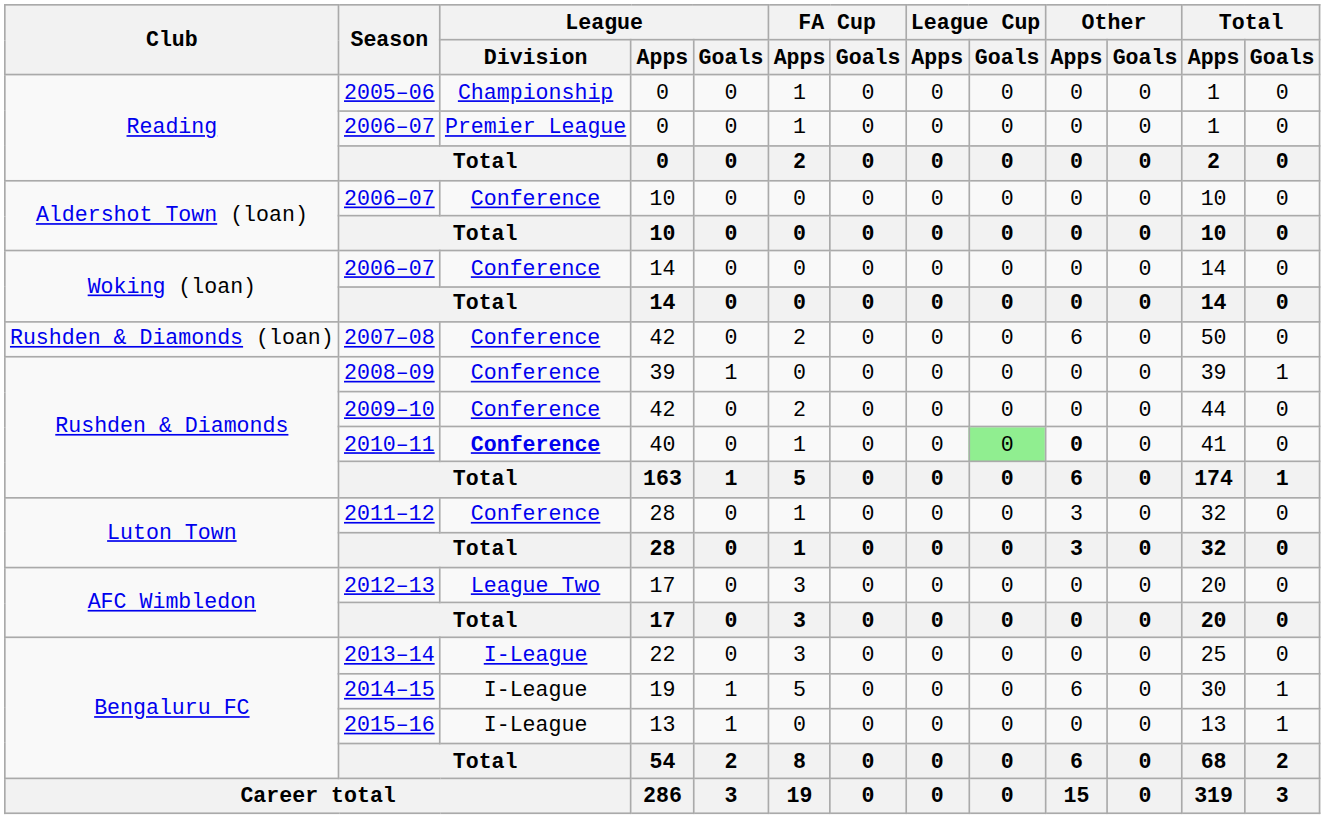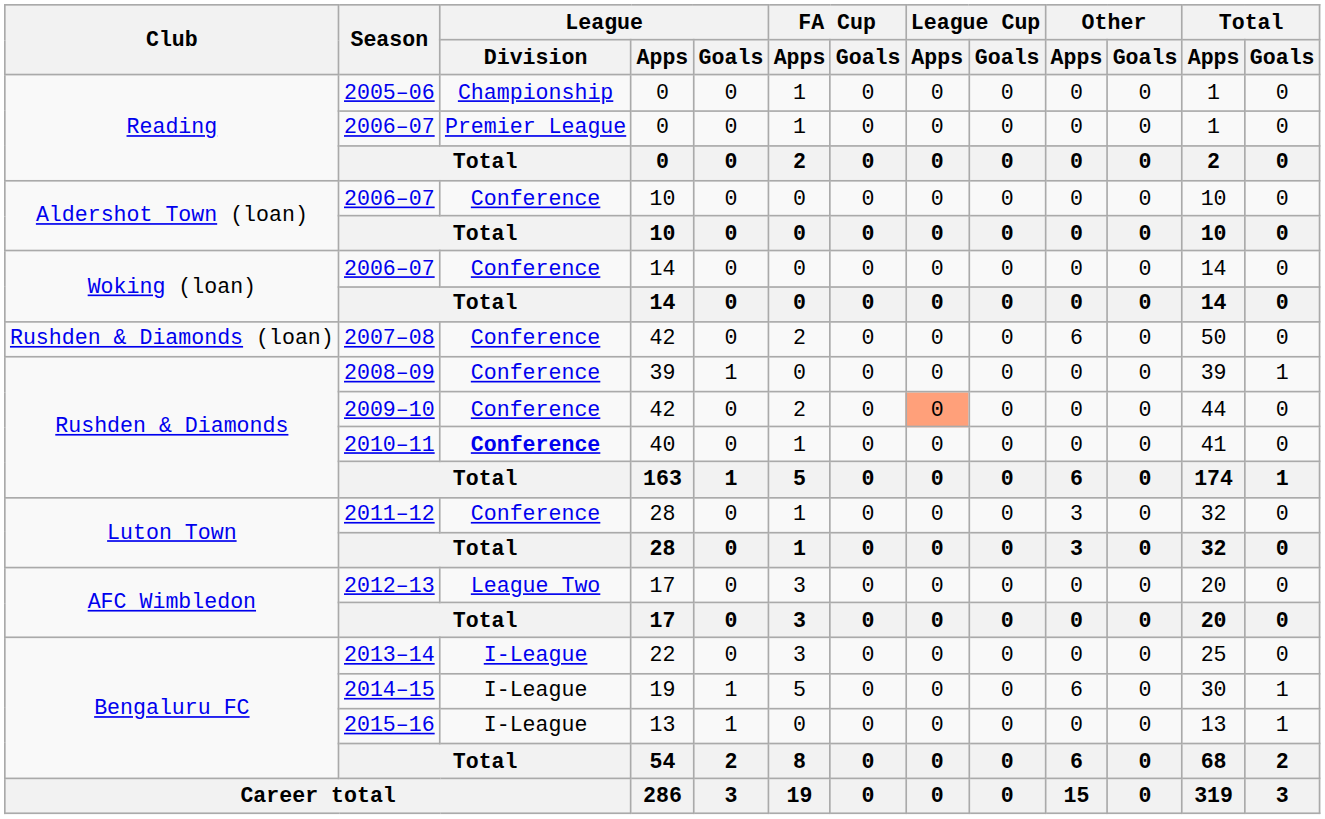(937, 409) no background -> (937, 409) lightsalmon background
(1007, 444) lightgreen background -> (1007, 444) no background
(1076, 444) bold -> (1076, 444) normal
